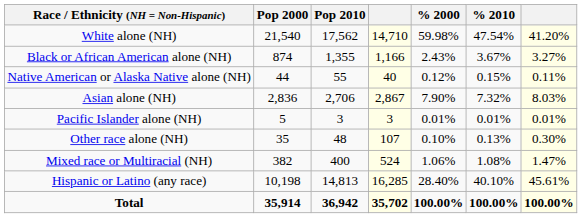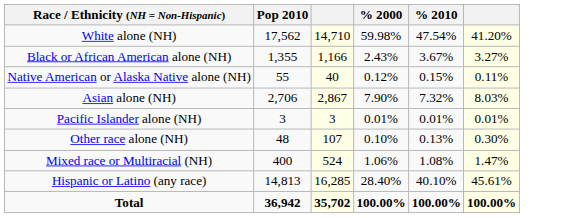- column: (283, 14)
